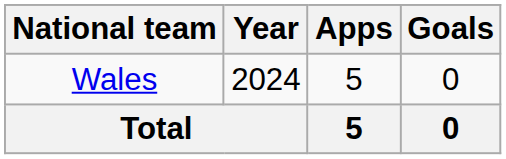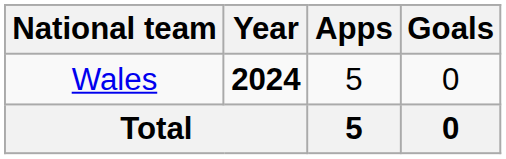(266, 78) normal -> (266, 78) bold
